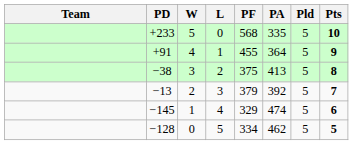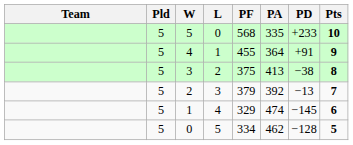columns swapped: (305, 14) <-> (162, 14)
